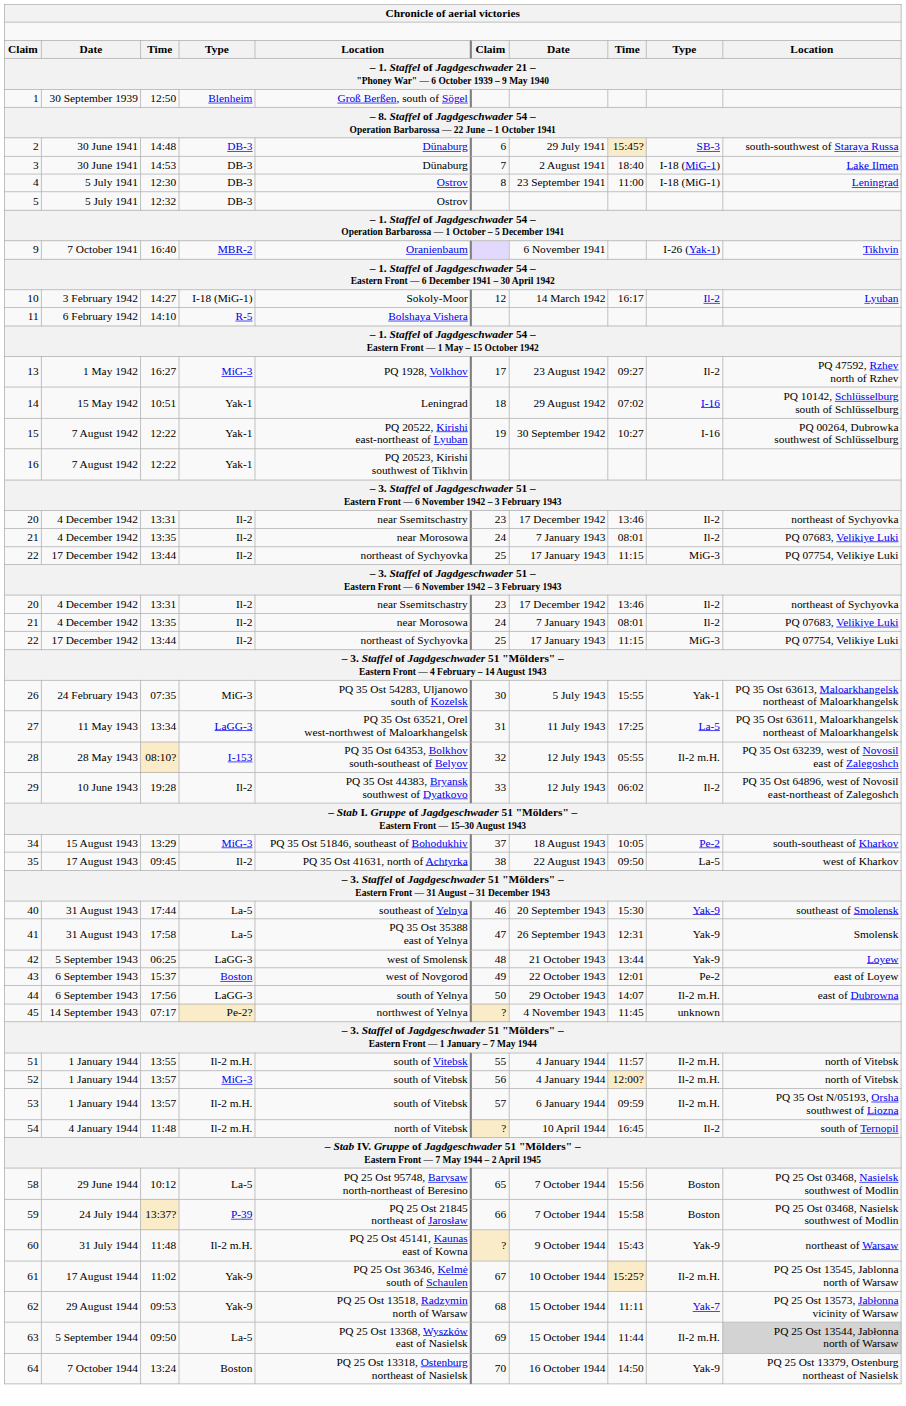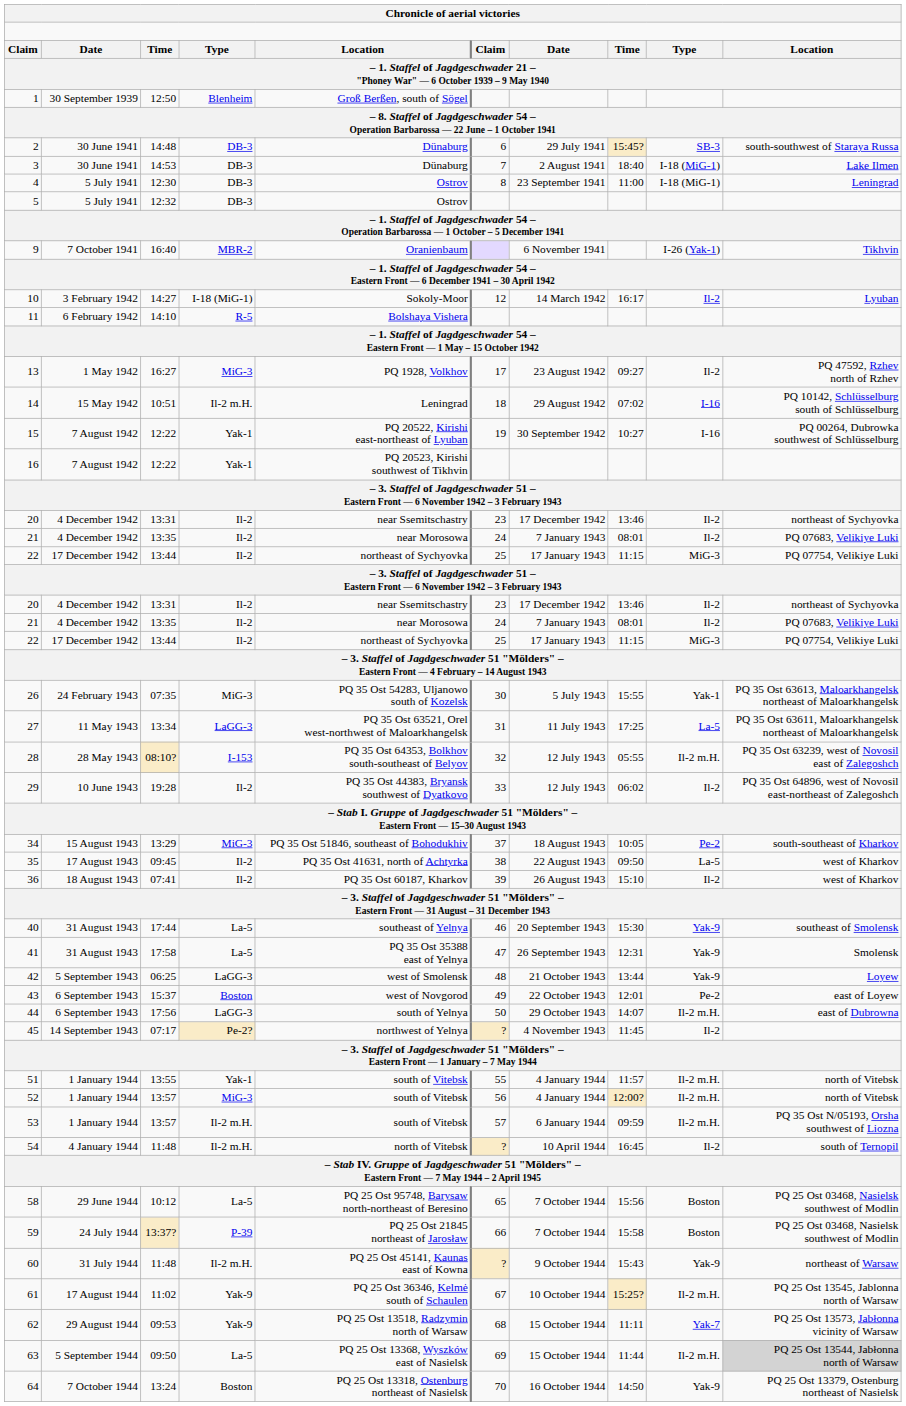(239, 402) Yak-1 -> (231, 402) Il-2 m.H.
+ row: (33, 879)
(699, 1013) unknown -> (712, 1031) Il-2
(231, 1061) Il-2 m.H. -> (239, 1079) Yak-1
